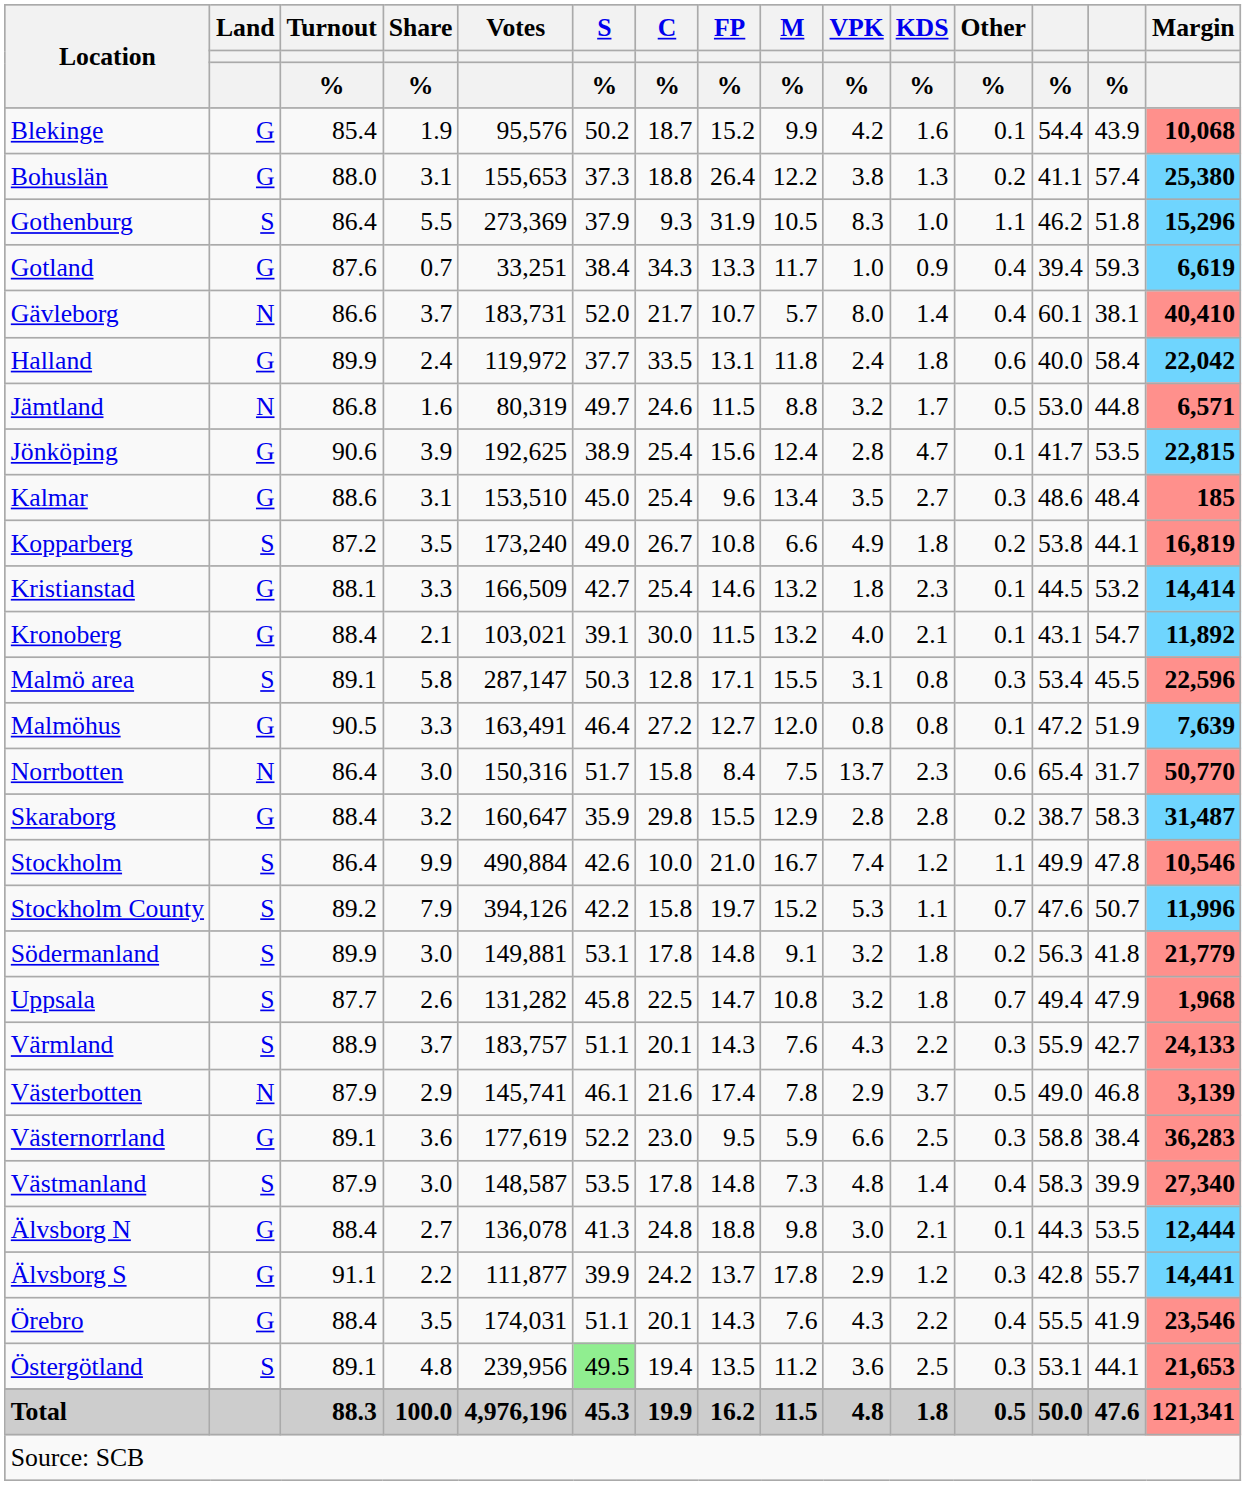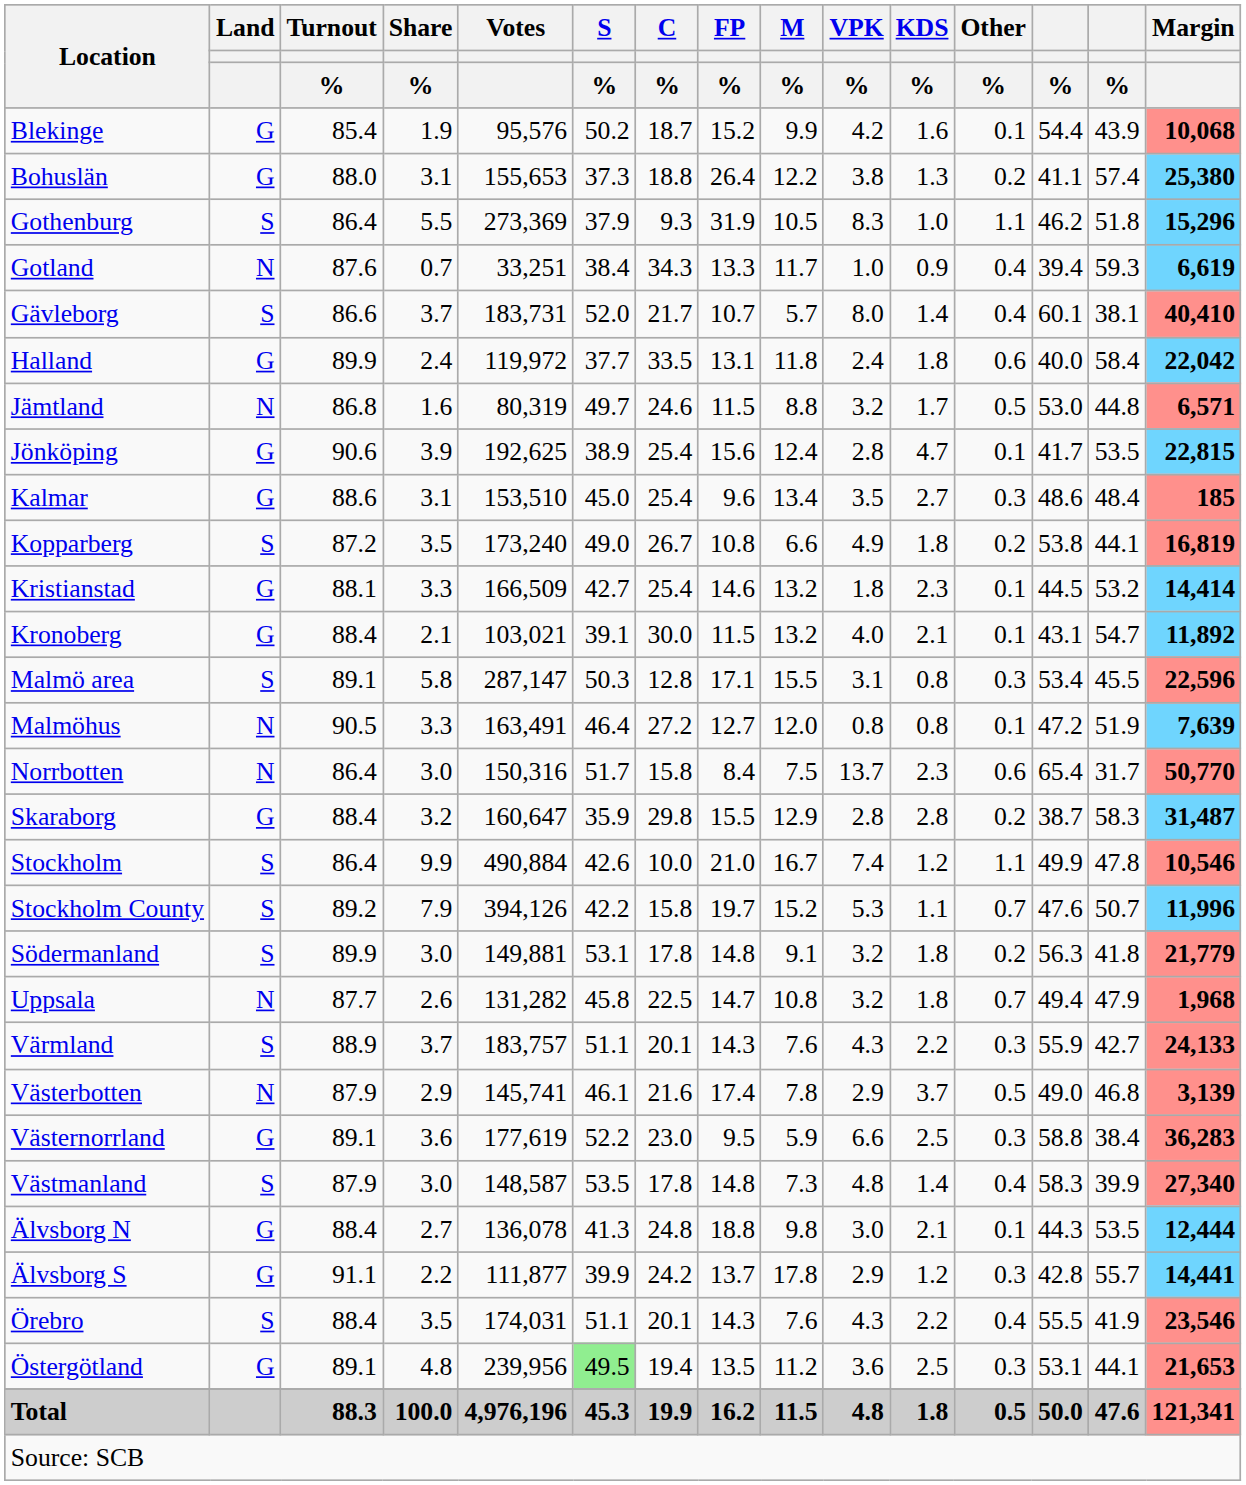(265, 268) G -> (265, 268) N
(265, 313) N -> (267, 313) S
(265, 725) G -> (265, 725) N
(267, 999) S -> (265, 999) N
(265, 1320) G -> (267, 1320) S
(267, 1365) S -> (265, 1365) G
